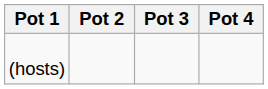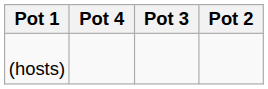columns swapped: (102, 19) <-> (231, 19)
